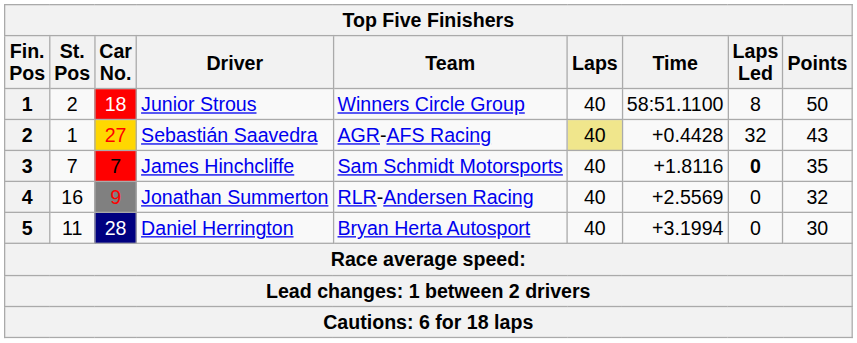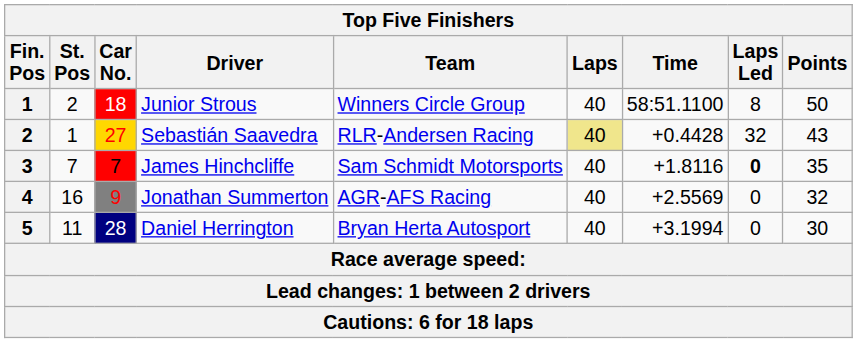(414, 135) AGR-AFS Racing -> (436, 135) RLR-Andersen Racing
(436, 197) RLR-Andersen Racing -> (414, 197) AGR-AFS Racing
